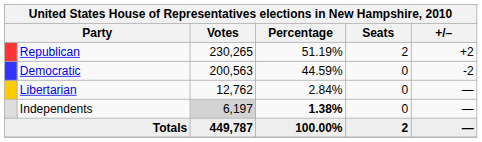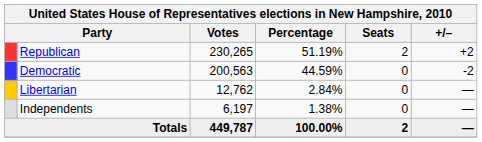(238, 109) lightgrey background -> (238, 109) no background
(326, 109) bold -> (326, 109) normal
